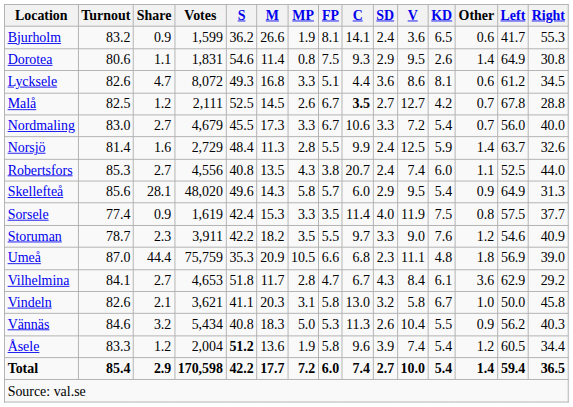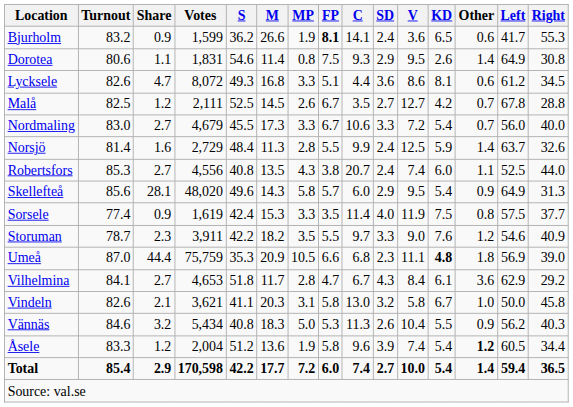(330, 37) normal -> (330, 37) bold
(361, 103) bold -> (361, 103) normal
(443, 258) normal -> (443, 258) bold
(242, 346) bold -> (242, 346) normal
(485, 346) normal -> (485, 346) bold
